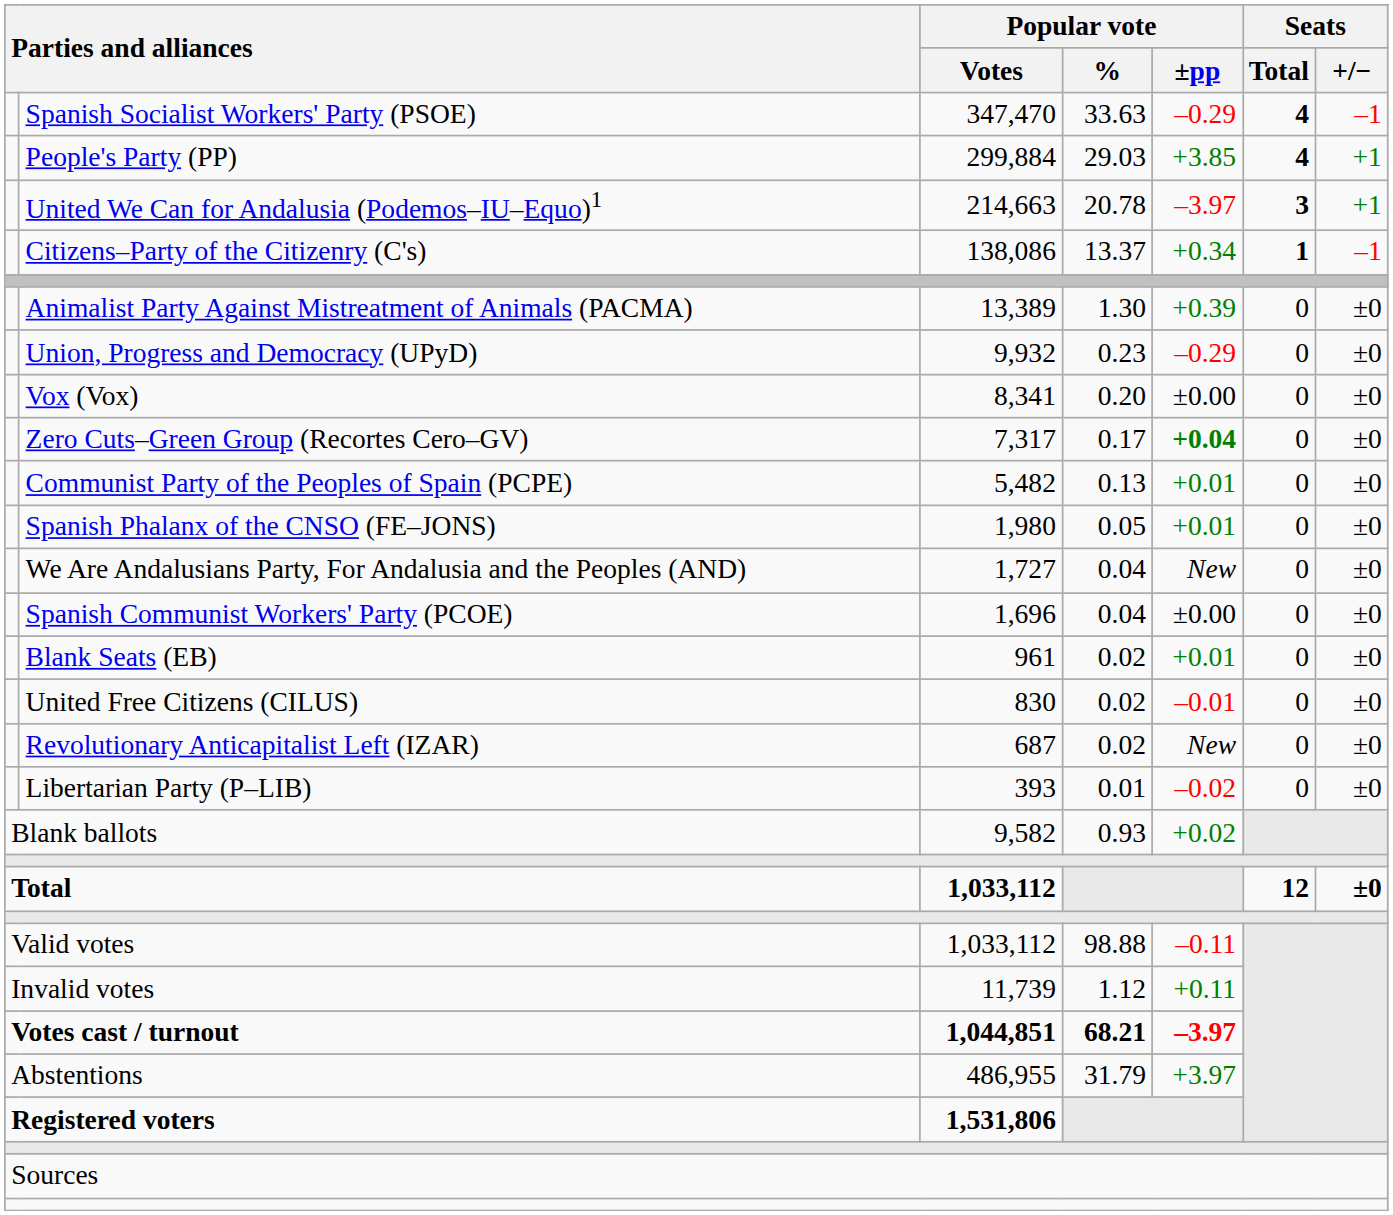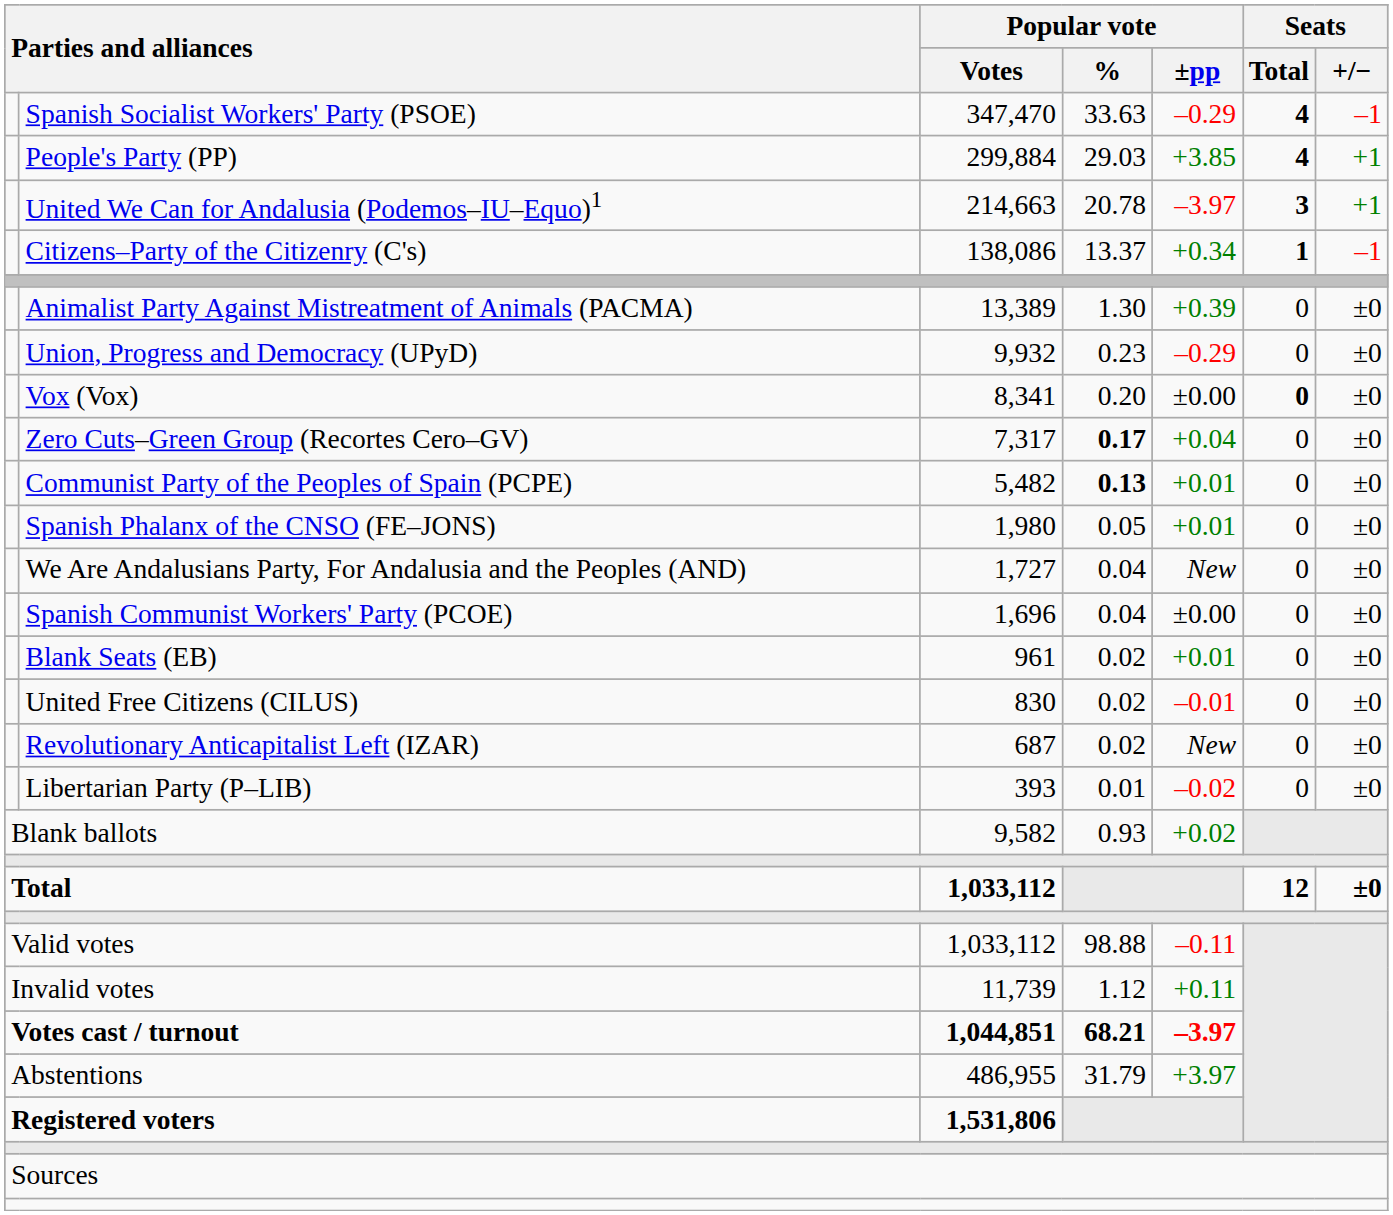(1302, 395) normal -> (1302, 395) bold
(1122, 439) normal -> (1122, 439) bold
(1204, 439) bold -> (1204, 439) normal
(1122, 482) normal -> (1122, 482) bold
